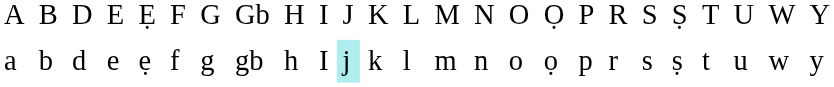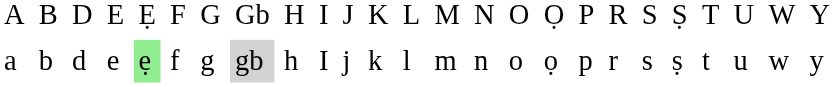(145, 60) no background -> (145, 60) lightgreen background
(249, 60) no background -> (249, 60) lightgrey background
(347, 60) paleturquoise background -> (347, 60) no background
